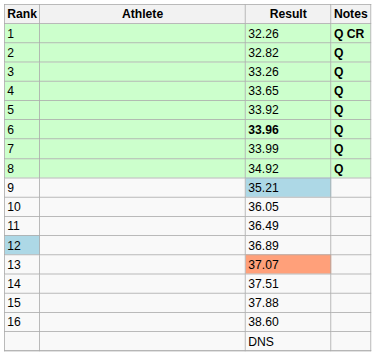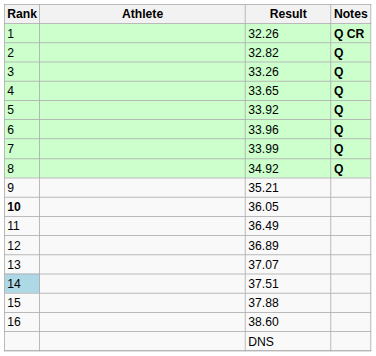(263, 130) bold -> (263, 130) normal
(263, 187) lightblue background -> (263, 187) no background
(14, 207) normal -> (14, 207) bold
(14, 245) lightblue background -> (14, 245) no background
(263, 264) lightsalmon background -> (263, 264) no background
(14, 284) no background -> (14, 284) lightblue background
